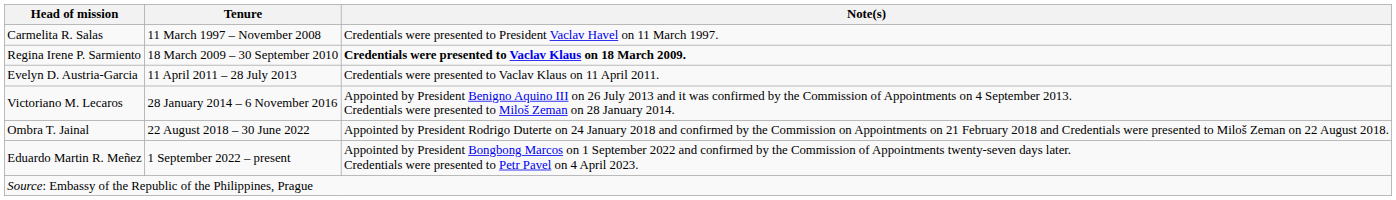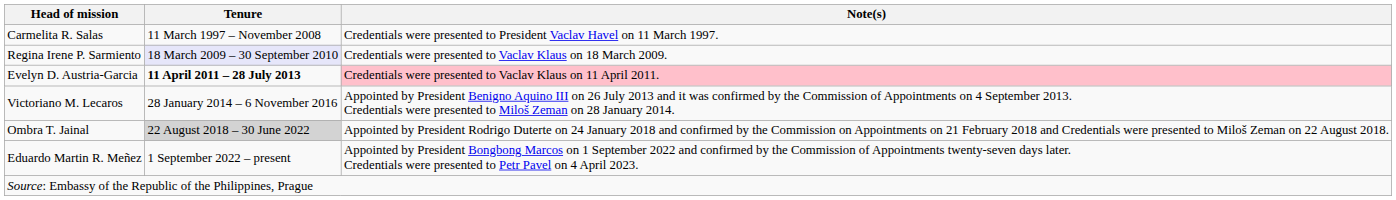(243, 55) no background -> (243, 55) lavender background
(515, 55) bold -> (506, 55) normal
(222, 75) normal -> (224, 75) bold
(502, 75) no background -> (502, 75) pink background
(229, 130) no background -> (229, 130) lightgrey background
